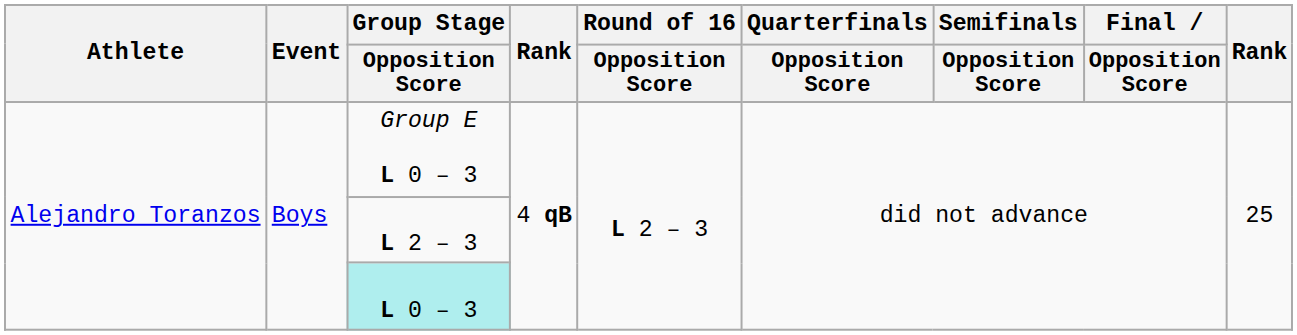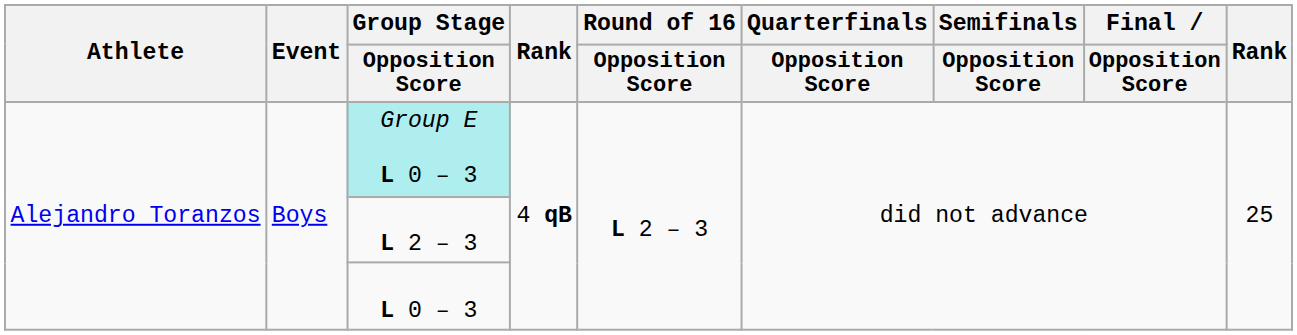(429, 149) no background -> (429, 149) paleturquoise background
(429, 310) paleturquoise background -> (429, 310) no background
